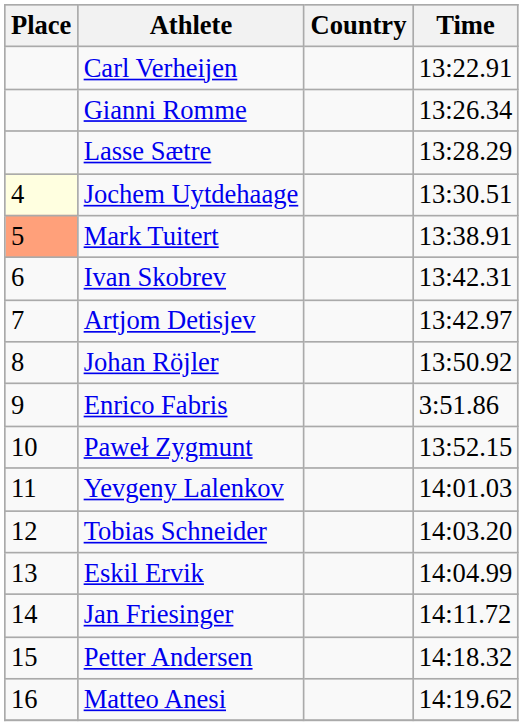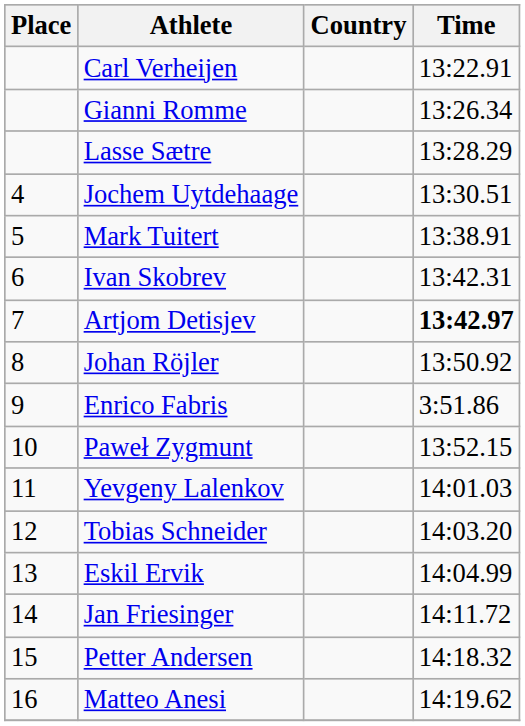(18, 194) lightyellow background -> (18, 194) no background
(18, 236) lightsalmon background -> (18, 236) no background
(466, 320) normal -> (466, 320) bold
